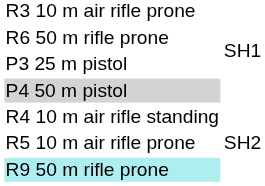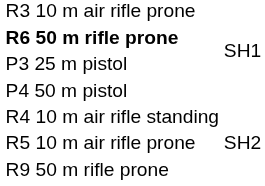(87, 37) normal -> (92, 37) bold
(66, 90) lightgrey background -> (66, 90) no background
(87, 169) paleturquoise background -> (87, 169) no background
